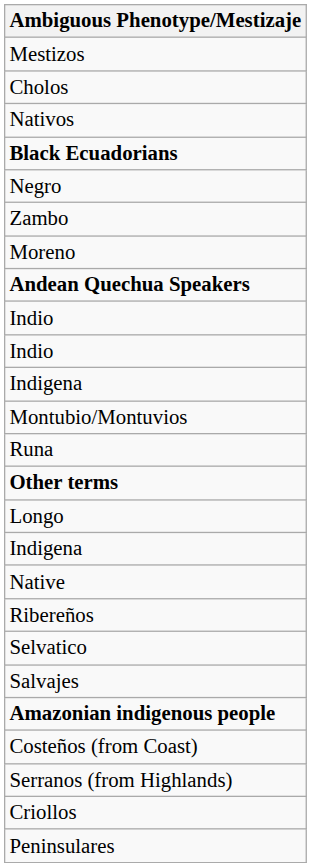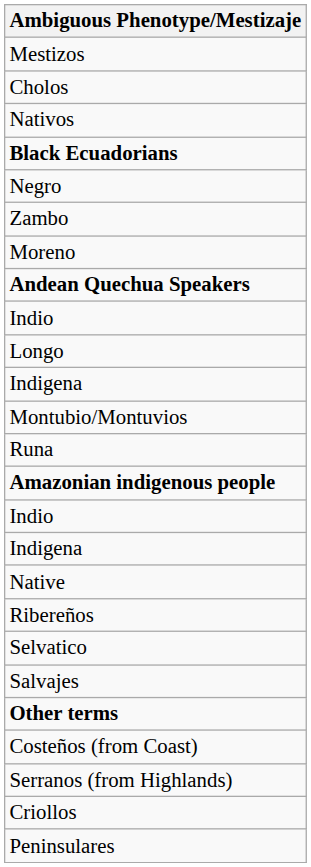(31, 350) Indio -> (37, 350) Longo
(64, 482) Other terms -> (142, 482) Amazonian indigenous people
(37, 515) Longo -> (31, 515) Indio
(142, 713) Amazonian indigenous people -> (64, 713) Other terms
